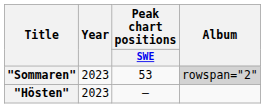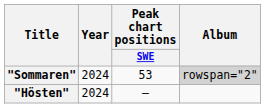(95, 75) 2023 -> (95, 75) 2024
(95, 94) 2023 -> (95, 94) 2024
